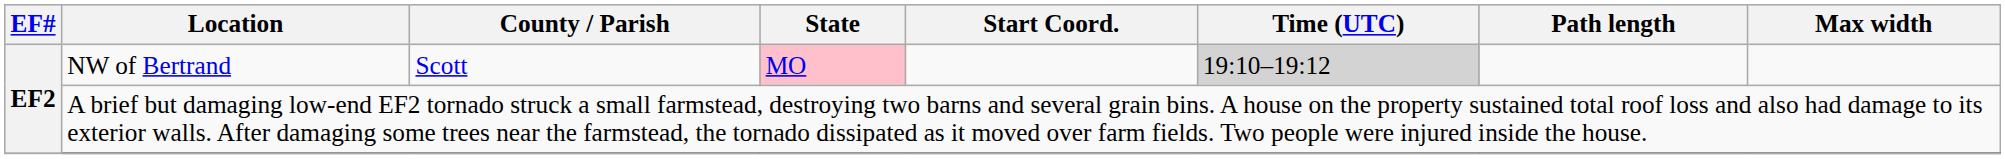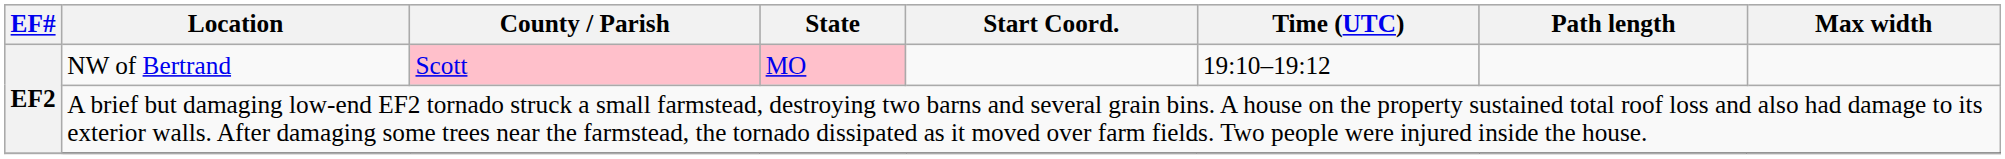(441, 64) no background -> (441, 64) pink background
(1267, 64) lightgrey background -> (1267, 64) no background
